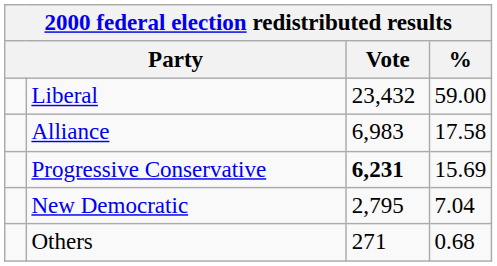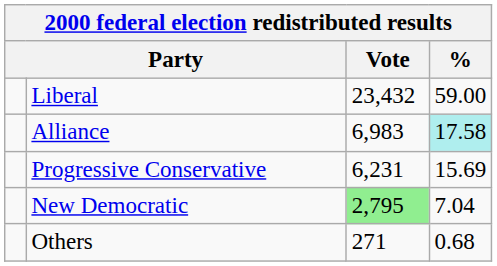(460, 132) no background -> (460, 132) paleturquoise background
(378, 168) bold -> (378, 168) normal
(378, 205) no background -> (378, 205) lightgreen background
